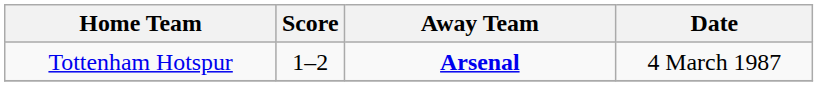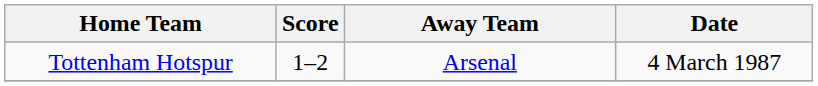(480, 61) bold -> (480, 61) normal
